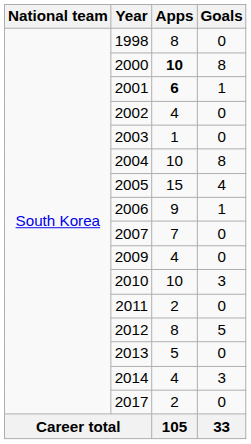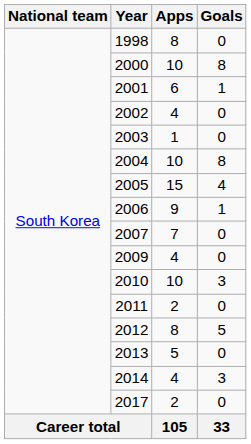(174, 64) bold -> (174, 64) normal
(174, 88) bold -> (174, 88) normal
